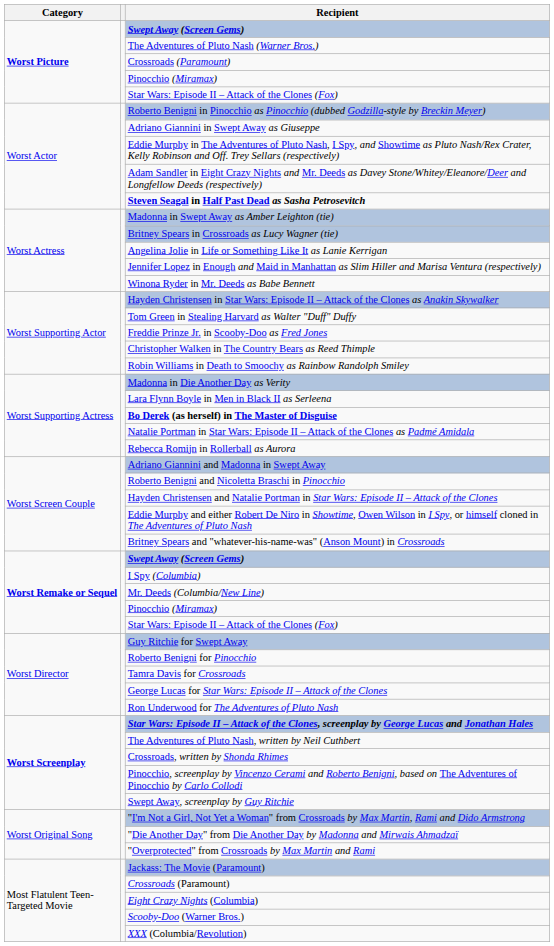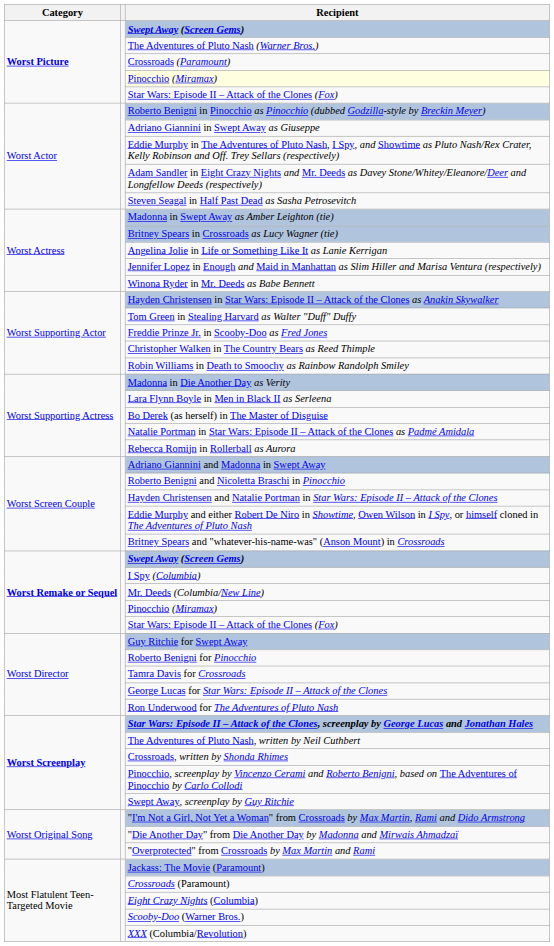(172, 78) no background -> (172, 78) lightyellow background
(246, 201) bold -> (242, 201) normal
(232, 415) bold -> (228, 415) normal
